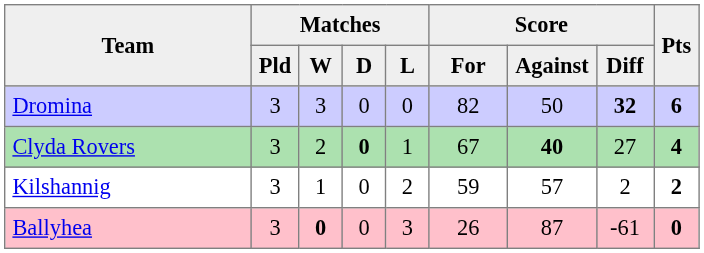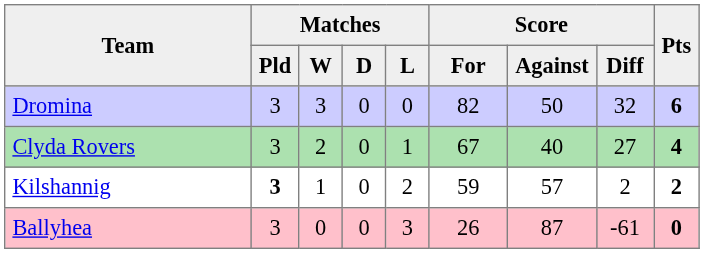(625, 106) bold -> (625, 106) normal
(364, 146) bold -> (364, 146) normal
(552, 146) bold -> (552, 146) normal
(275, 187) normal -> (275, 187) bold
(321, 227) bold -> (321, 227) normal
